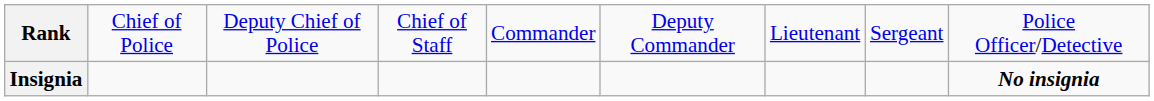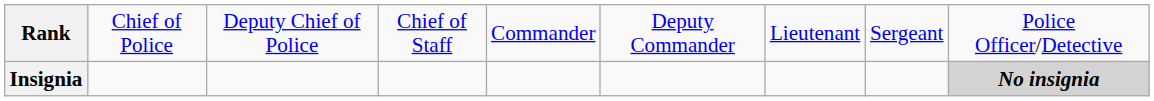(1049, 78) no background -> (1049, 78) lightgrey background
